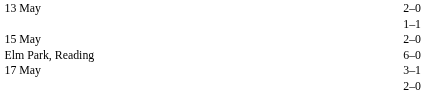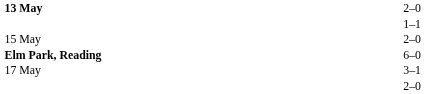(23, 8) normal -> (23, 8) bold
(49, 55) normal -> (53, 55) bold
